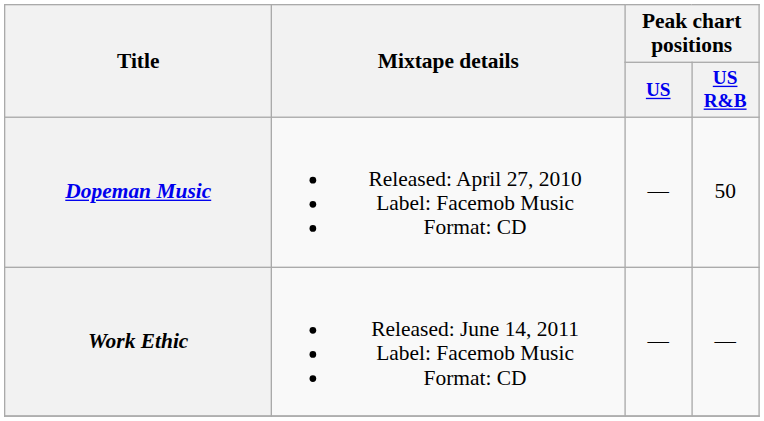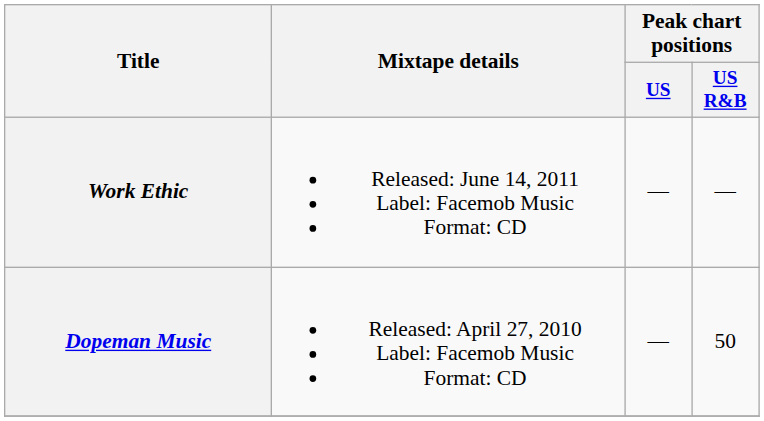rows swapped: (138, 191) <-> (138, 341)
